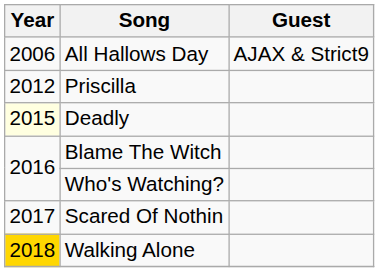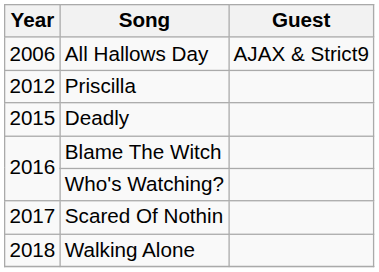(32, 119) lightyellow background -> (32, 119) no background
(32, 250) gold background -> (32, 250) no background
